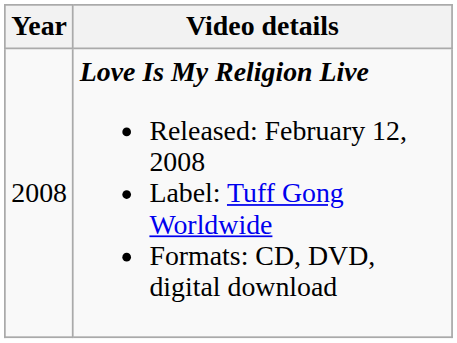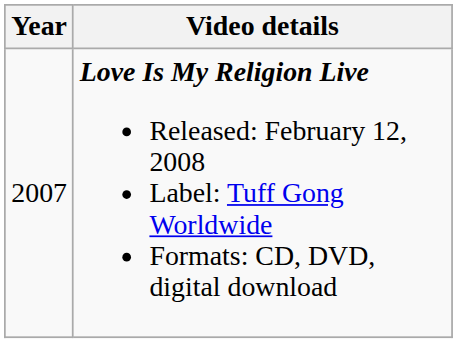(39, 192) 2008 -> (39, 192) 2007
